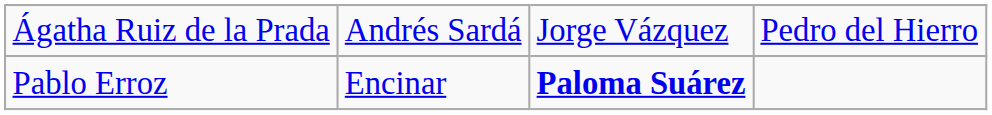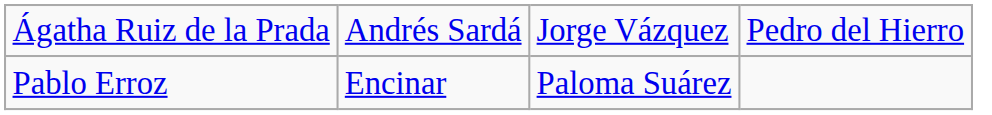(641, 82) bold -> (634, 82) normal
